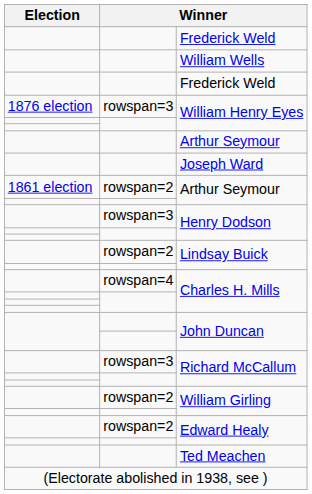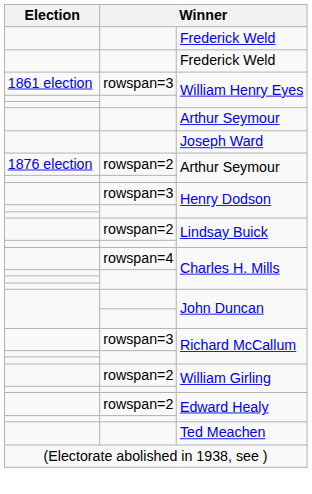- row: (138, 61)
(50, 106) 1876 election -> (50, 83) 1861 election
(50, 187) 1861 election -> (50, 164) 1876 election
